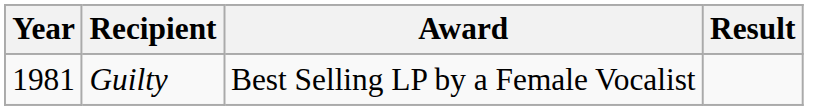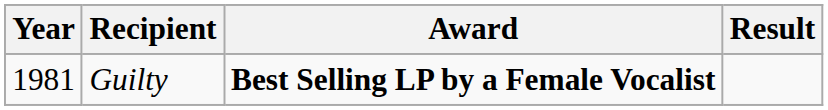(463, 79) normal -> (473, 79) bold
